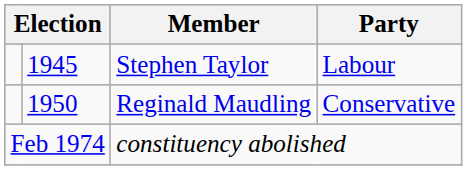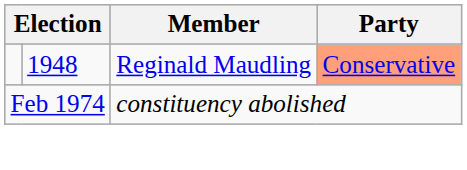- row: (192, 64)
(52, 104) 1950 -> (52, 64) 1948
(389, 104) no background -> (389, 64) lightsalmon background
